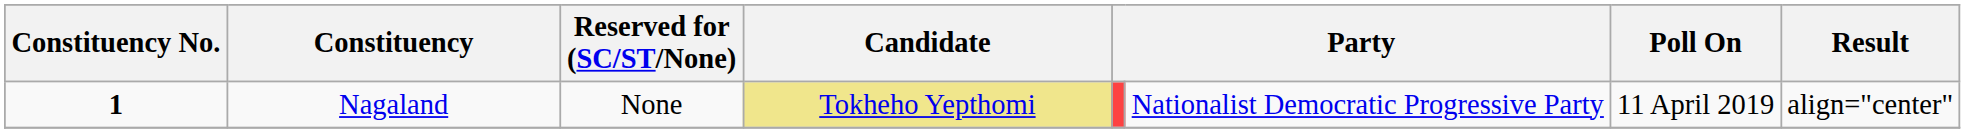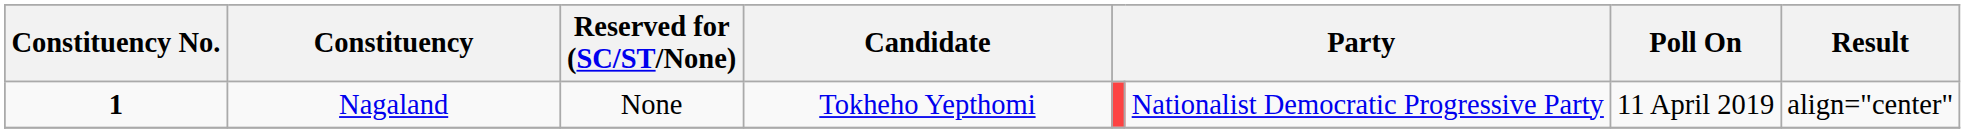(927, 104) khaki background -> (927, 104) no background
